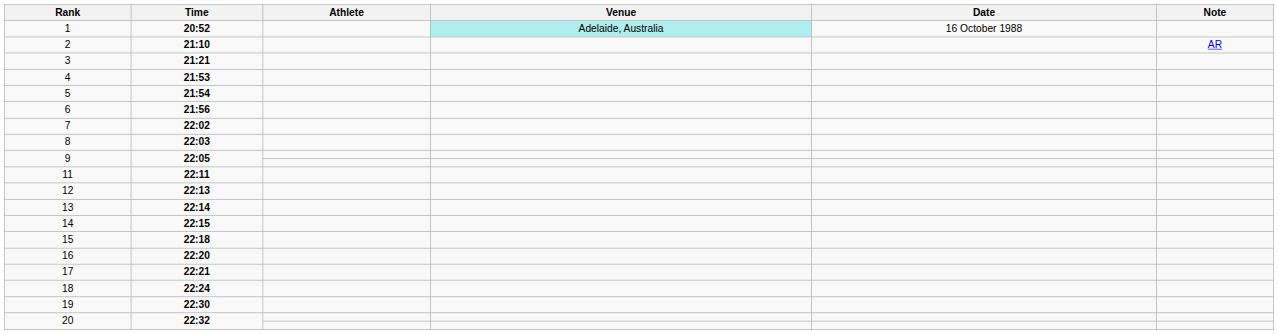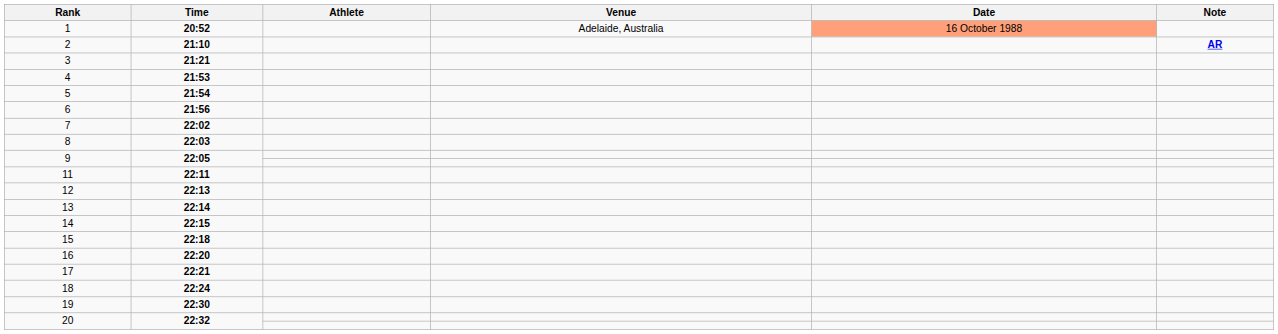(621, 28) paleturquoise background -> (621, 28) no background
(984, 28) no background -> (984, 28) lightsalmon background
(1215, 45) normal -> (1215, 45) bold
